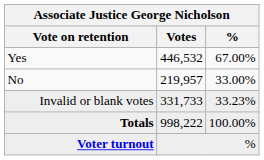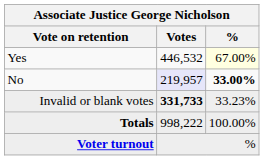(235, 58) no background -> (235, 58) lightyellow background
(182, 80) no background -> (182, 80) lavender background
(235, 80) normal -> (234, 80) bold
(182, 101) normal -> (182, 101) bold
